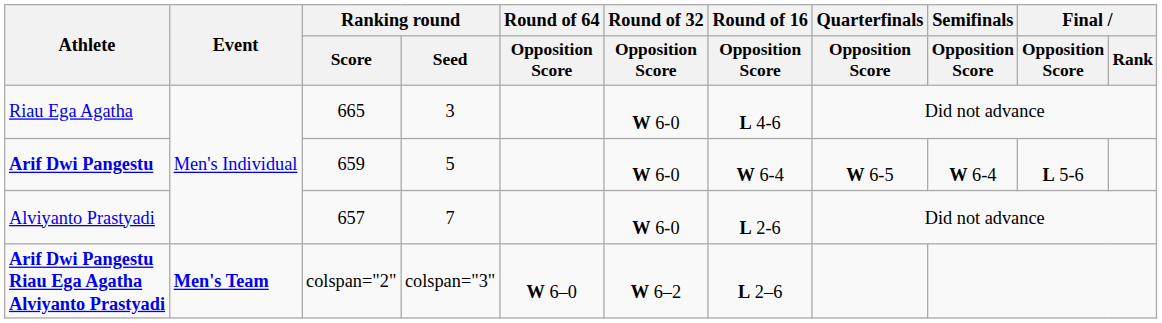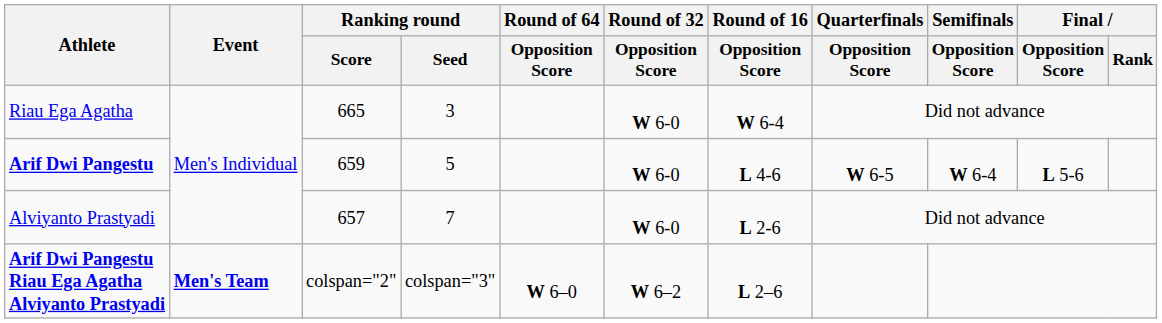(760, 122) L 4-6 -> (760, 122) W 6-4
(760, 175) W 6-4 -> (760, 175) L 4-6
